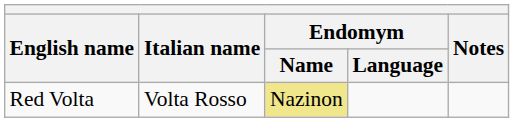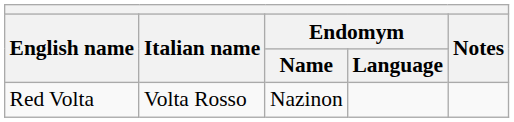(306, 99) khaki background -> (306, 99) no background
